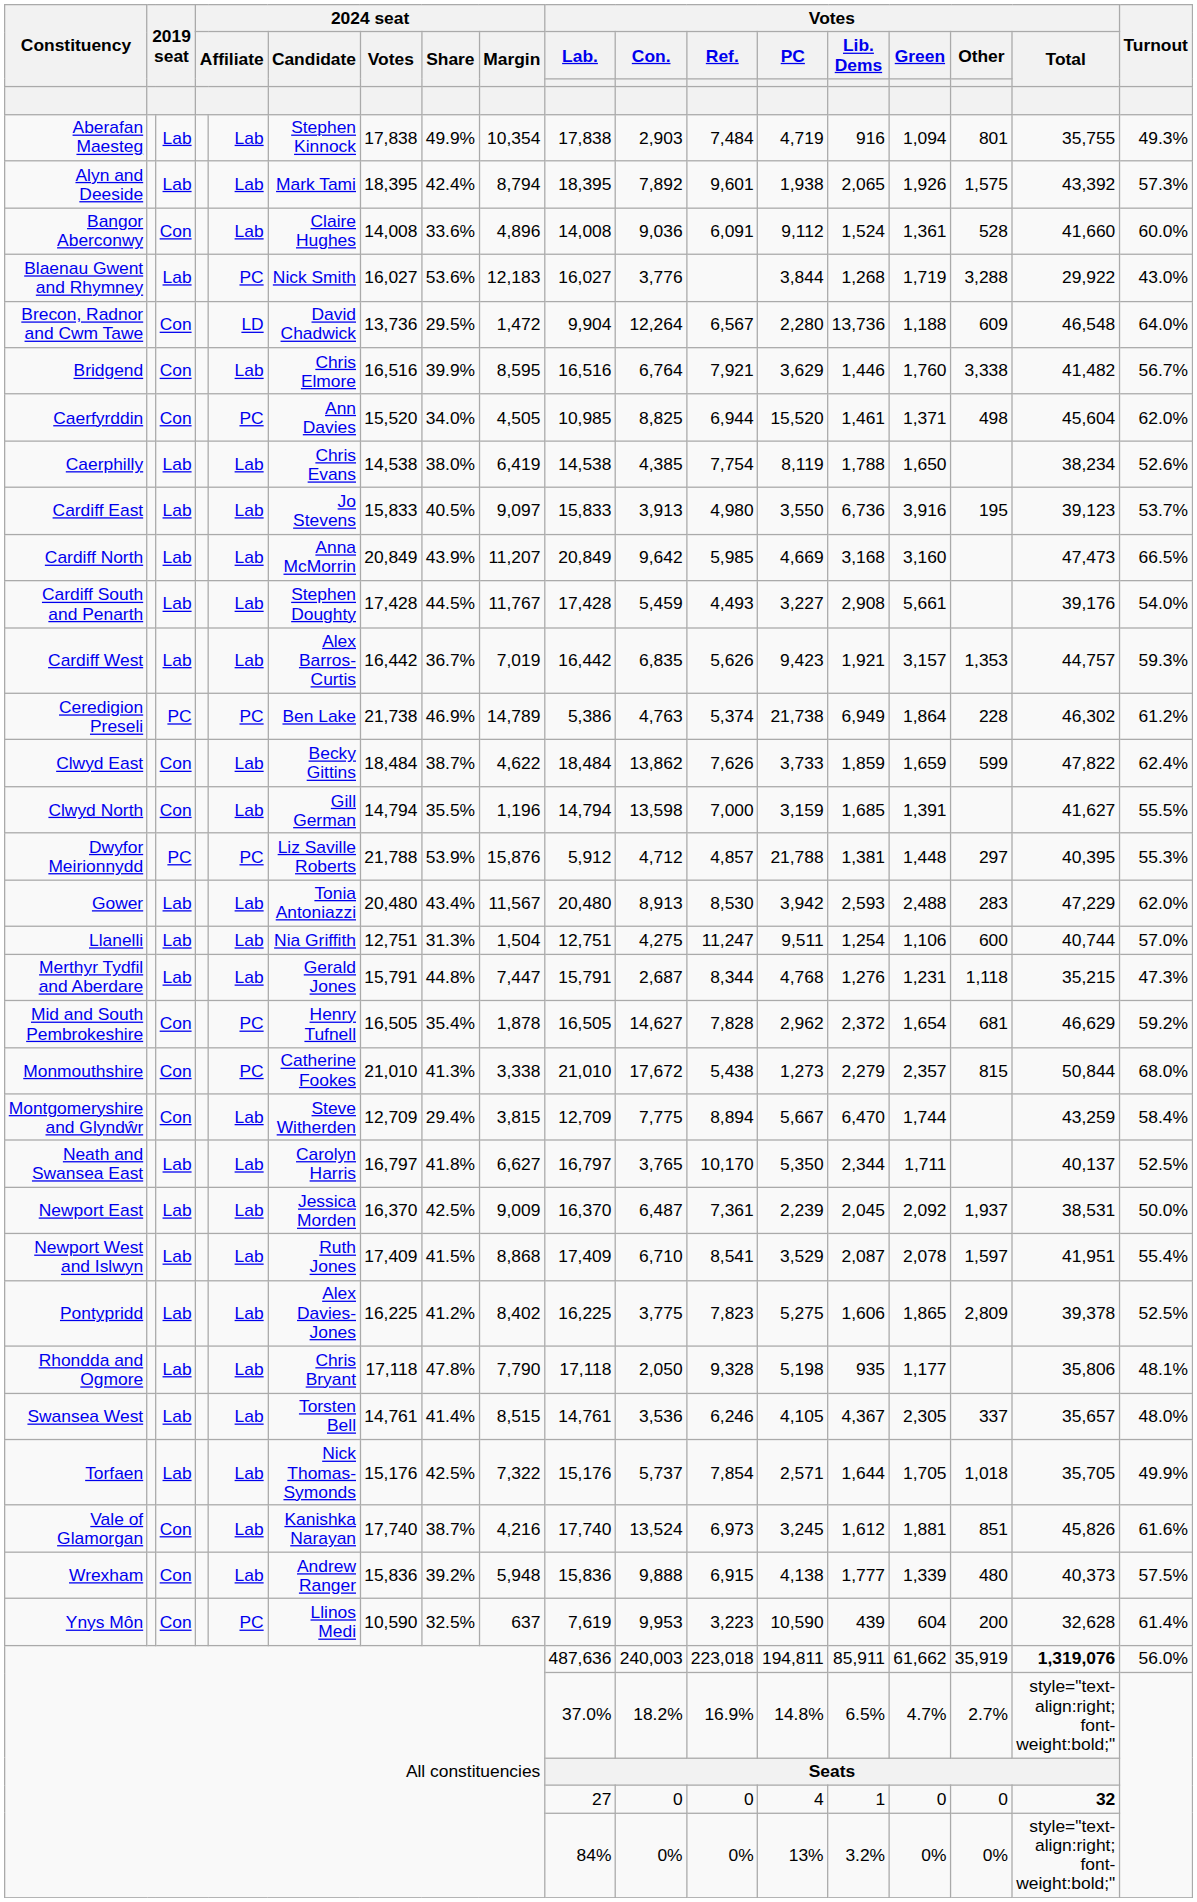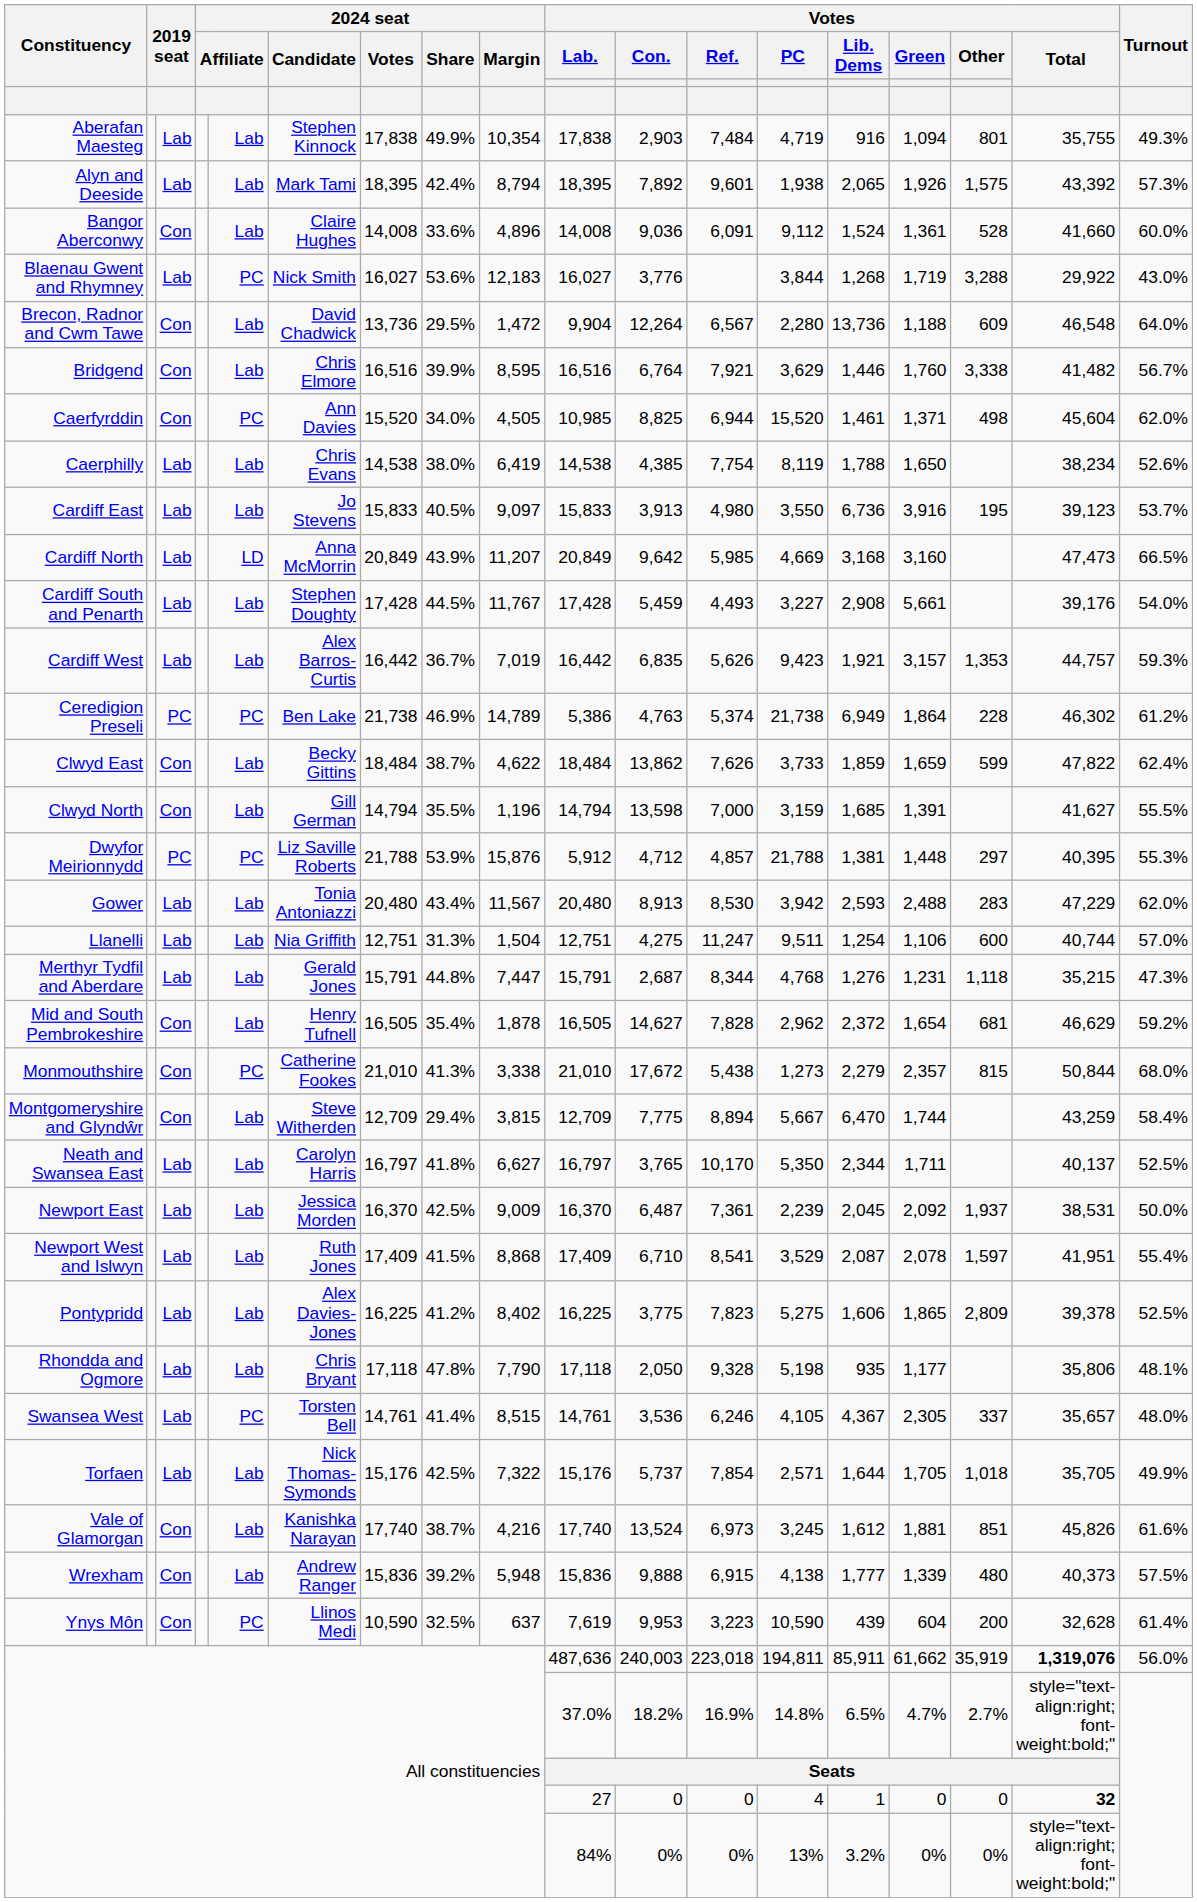(253, 324) LD -> (249, 324) Lab
(249, 557) Lab -> (253, 557) LD
(252, 1023) PC -> (249, 1023) Lab
(249, 1416) Lab -> (252, 1416) PC
